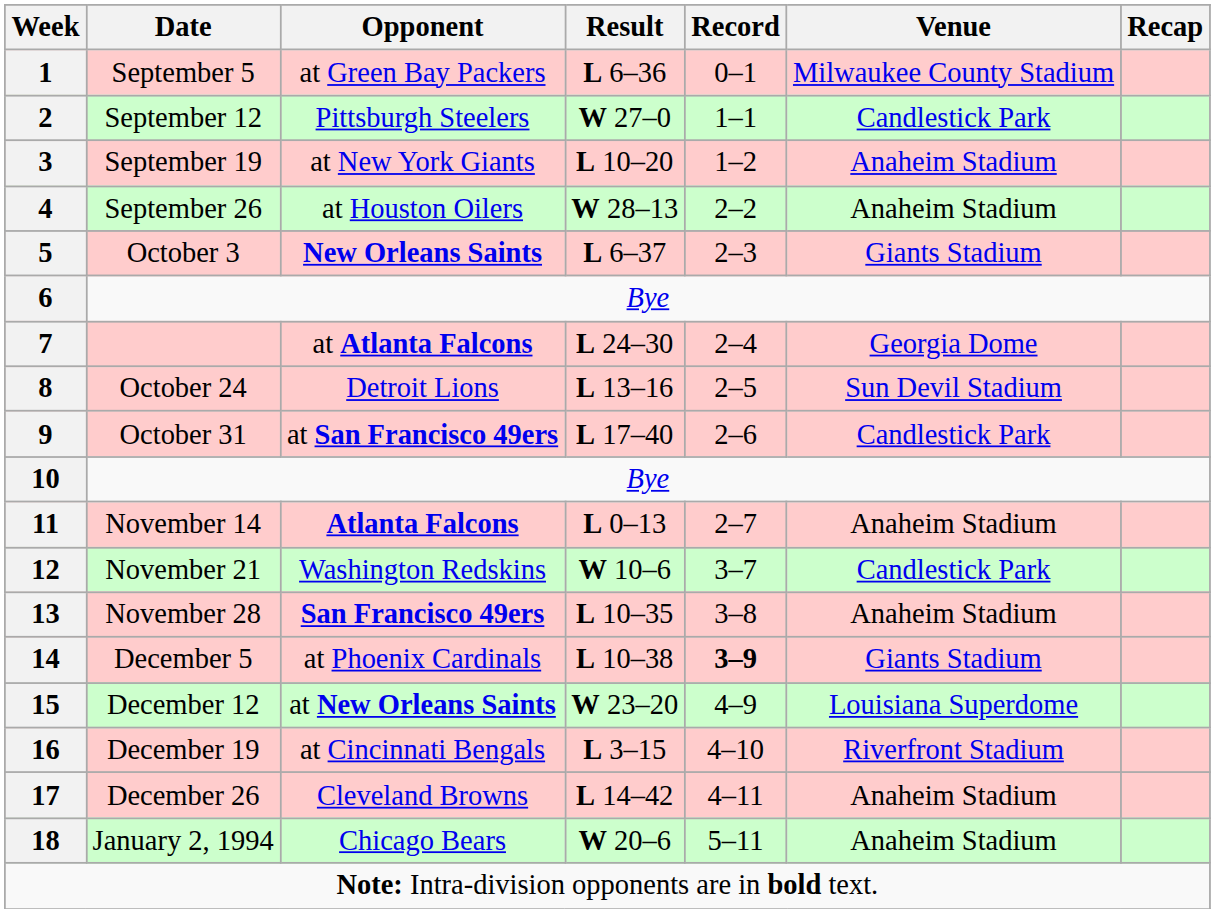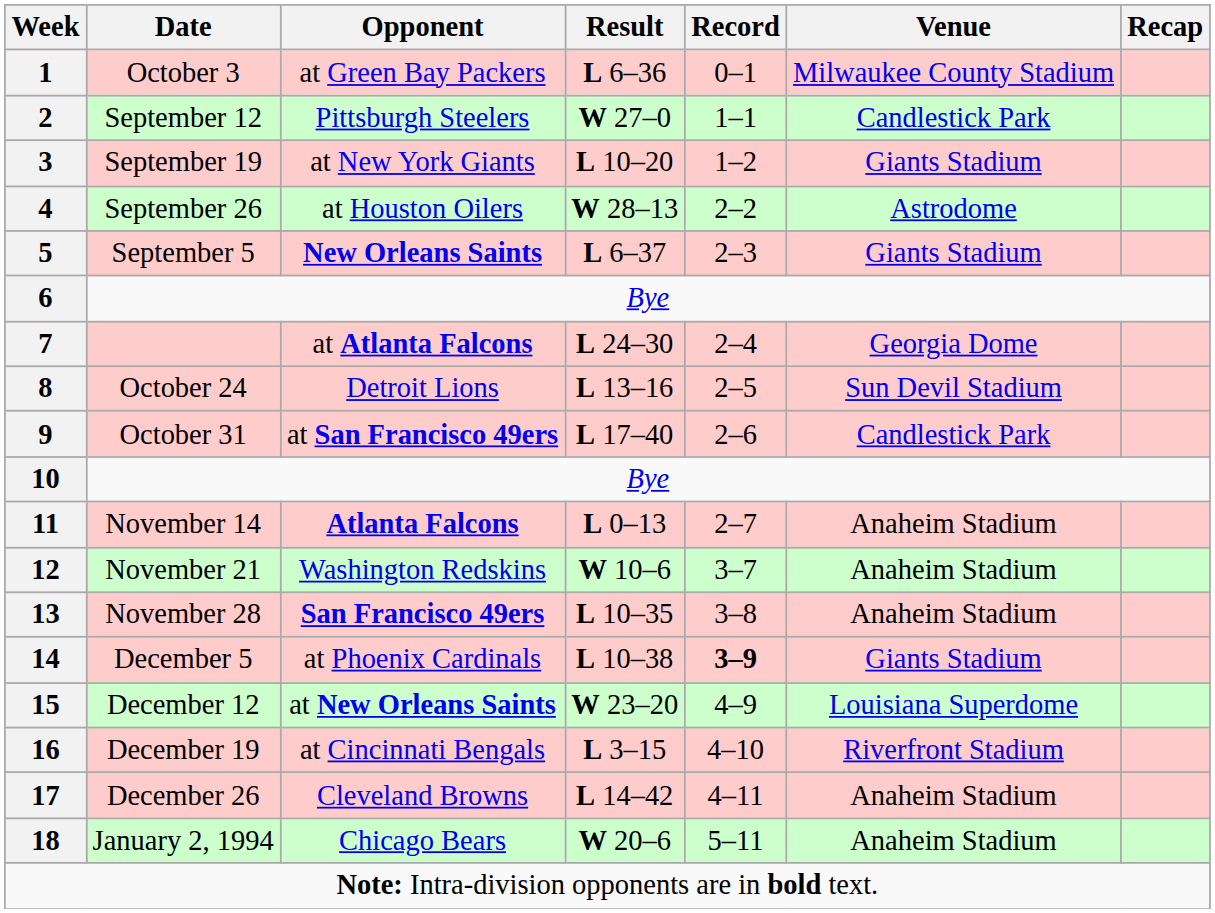(183, 72) September 5 -> (183, 72) October 3
(954, 162) Anaheim Stadium -> (954, 162) Giants Stadium
(954, 207) Anaheim Stadium -> (954, 207) Astrodome
(183, 252) October 3 -> (183, 252) September 5
(954, 569) Candlestick Park -> (954, 569) Anaheim Stadium
